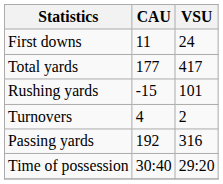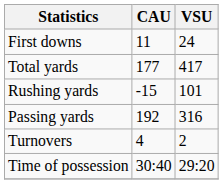rows swapped: (51, 141) <-> (40, 116)
